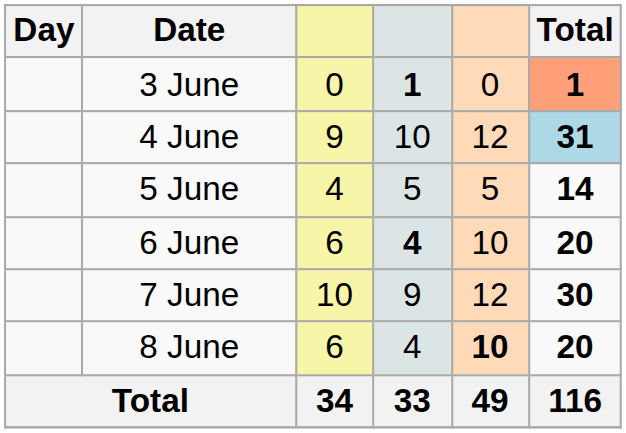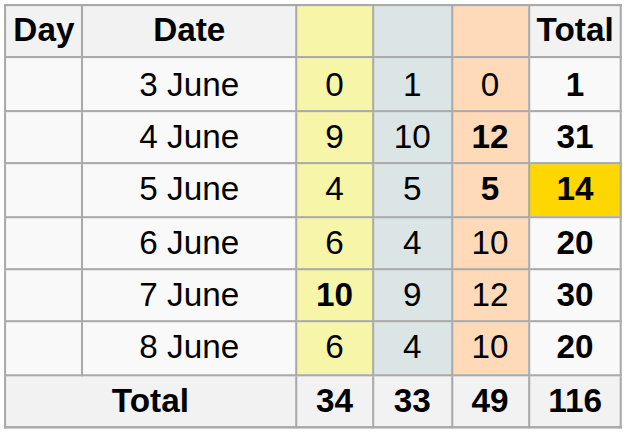(412, 83) bold -> (412, 83) normal
(575, 83) lightsalmon background -> (575, 83) no background
(490, 136) normal -> (490, 136) bold
(575, 136) lightblue background -> (575, 136) no background
(490, 189) normal -> (490, 189) bold
(575, 189) no background -> (575, 189) gold background
(412, 242) bold -> (412, 242) normal
(335, 294) normal -> (335, 294) bold
(490, 347) bold -> (490, 347) normal
